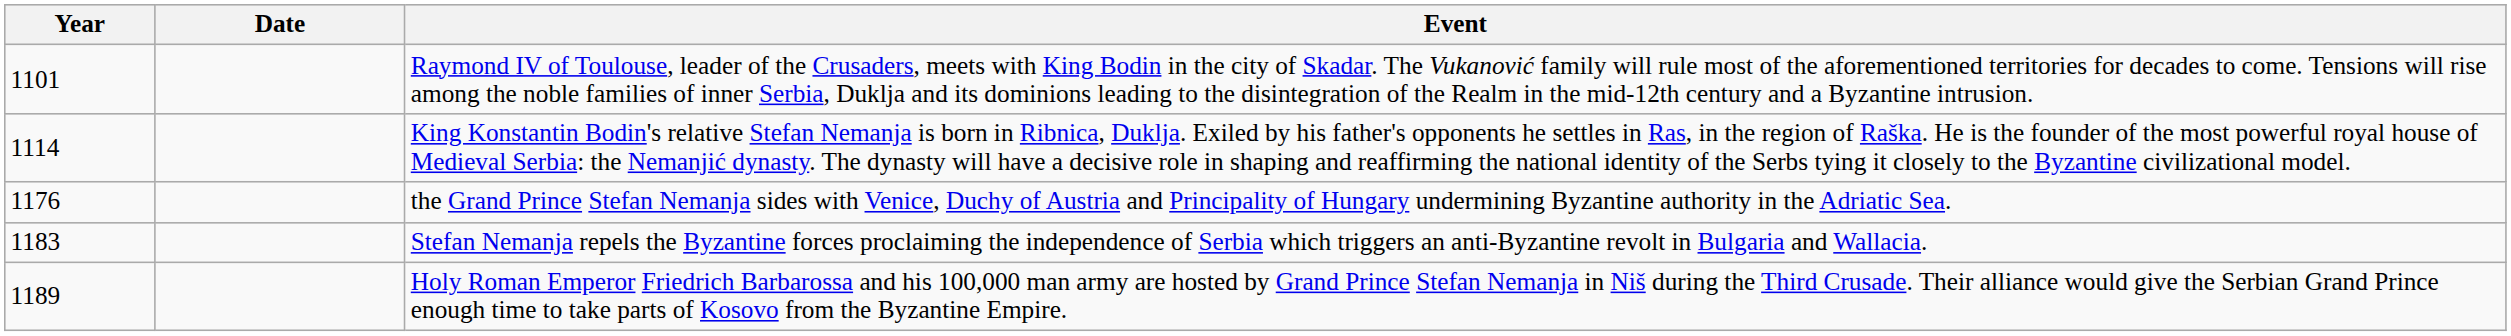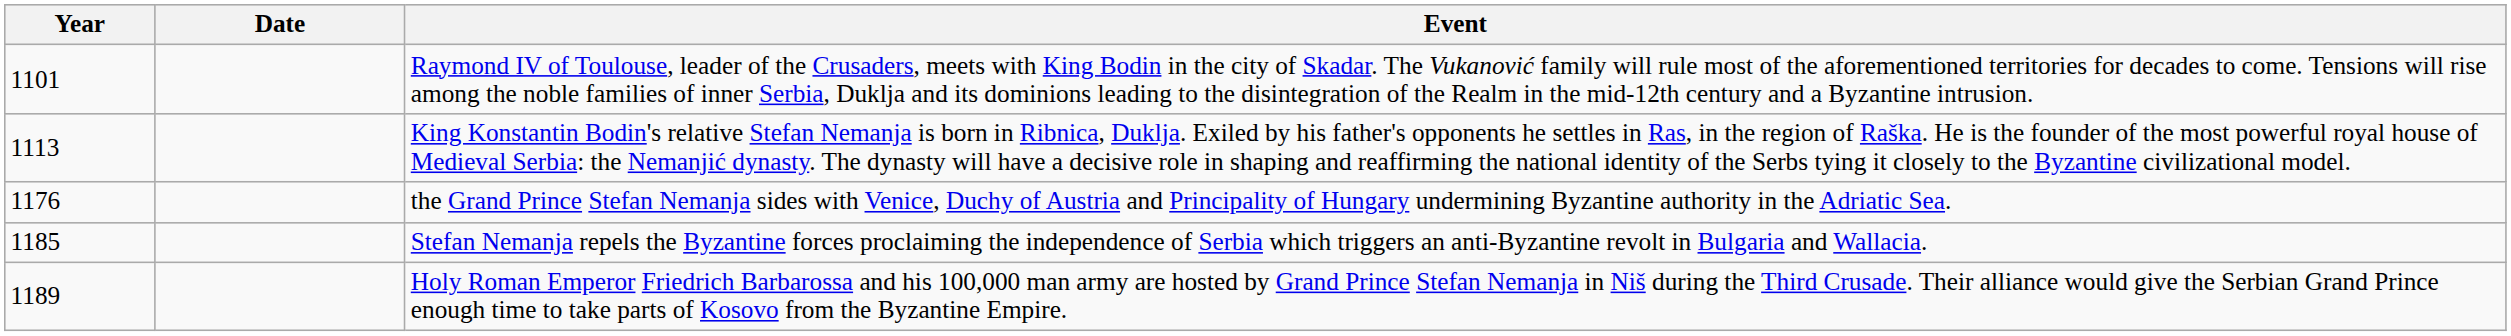(35, 147) 1114 -> (35, 147) 1113
(35, 241) 1183 -> (35, 241) 1185
